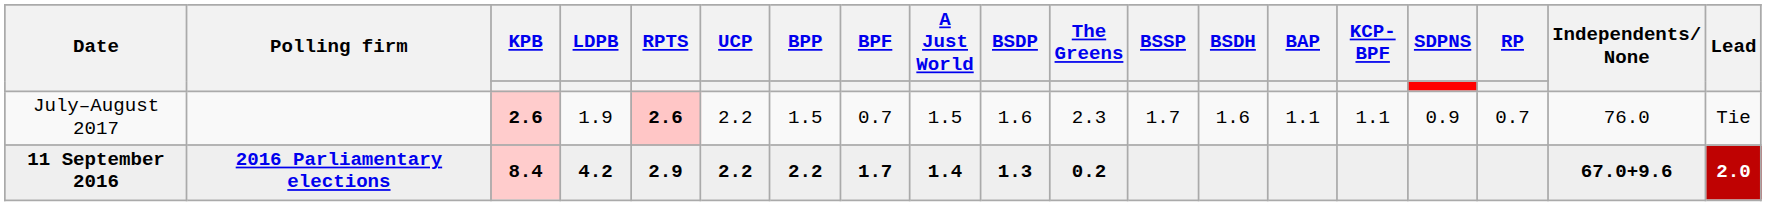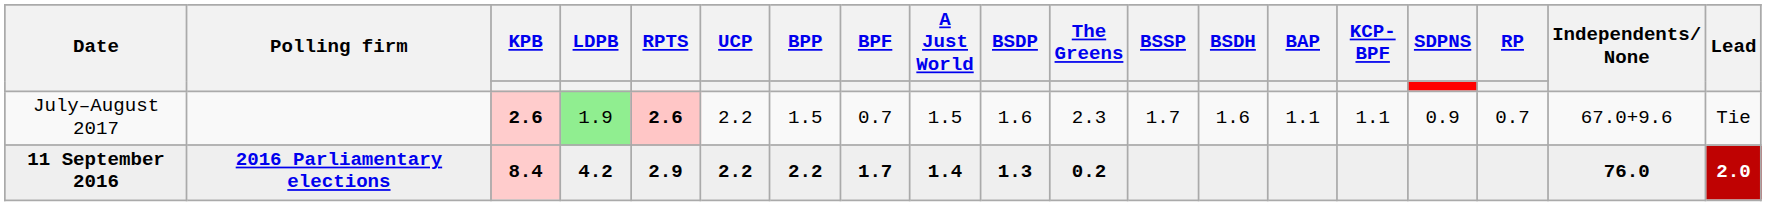(596, 117) no background -> (596, 117) lightgreen background
(1627, 117) 76.0 -> (1627, 117) 67.0+9.6
(1627, 172) 67.0+9.6 -> (1627, 172) 76.0
